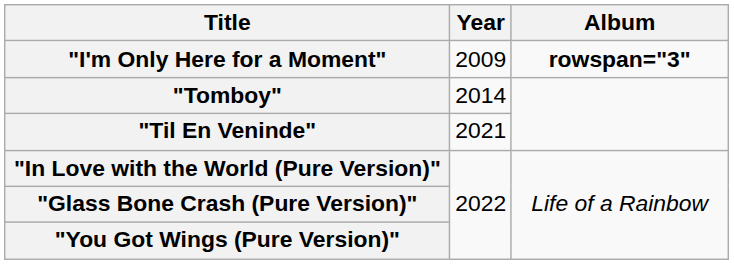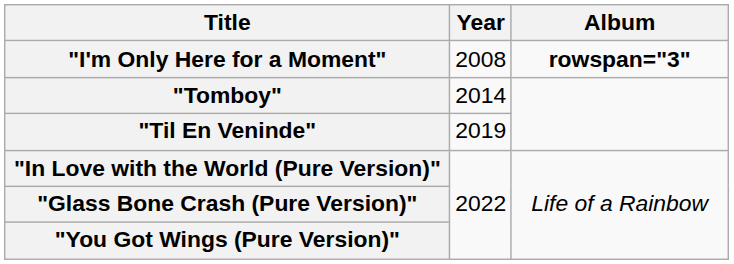(481, 58) 2009 -> (481, 58) 2008
(481, 131) 2021 -> (481, 131) 2019
